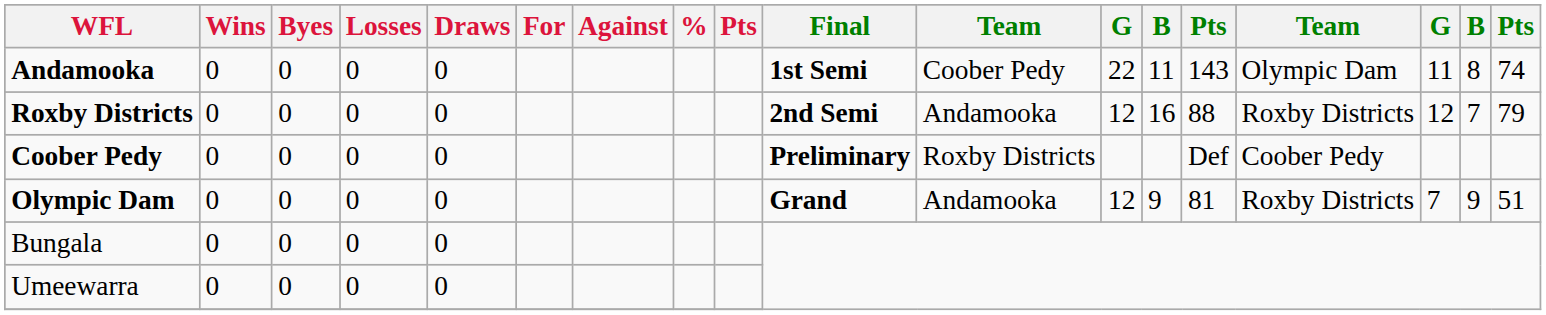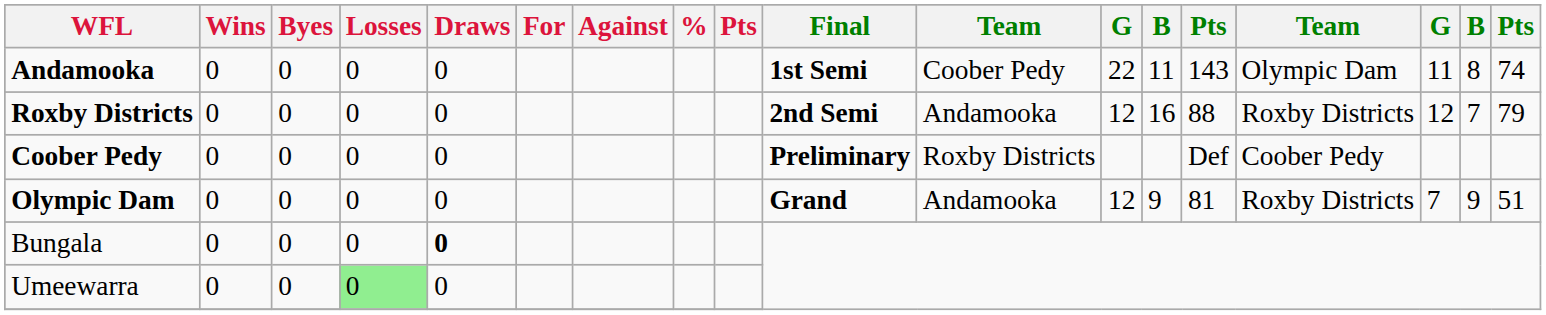(441, 243) normal -> (441, 243) bold
(353, 286) no background -> (353, 286) lightgreen background
